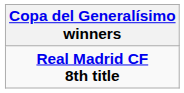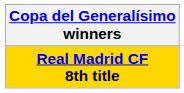(92, 66) no background -> (92, 66) gold background
